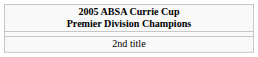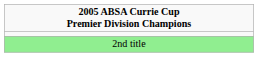(129, 44) no background -> (129, 44) lightgreen background
